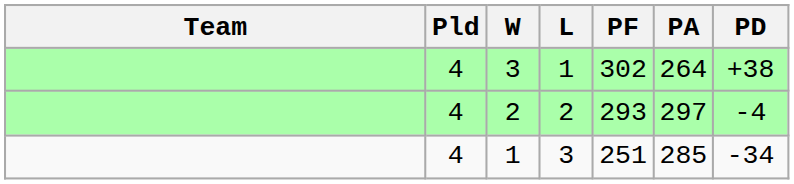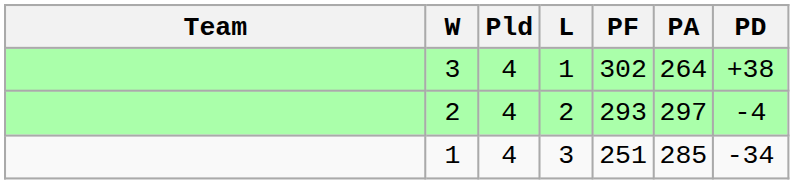columns swapped: (456, 27) <-> (513, 27)
